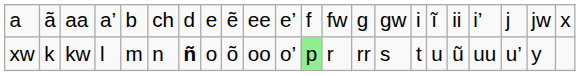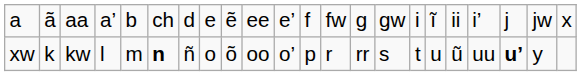(158, 53) normal -> (158, 53) bold
(190, 53) bold -> (189, 53) normal
(311, 53) lightgreen background -> (310, 53) no background
(514, 53) normal -> (514, 53) bold
